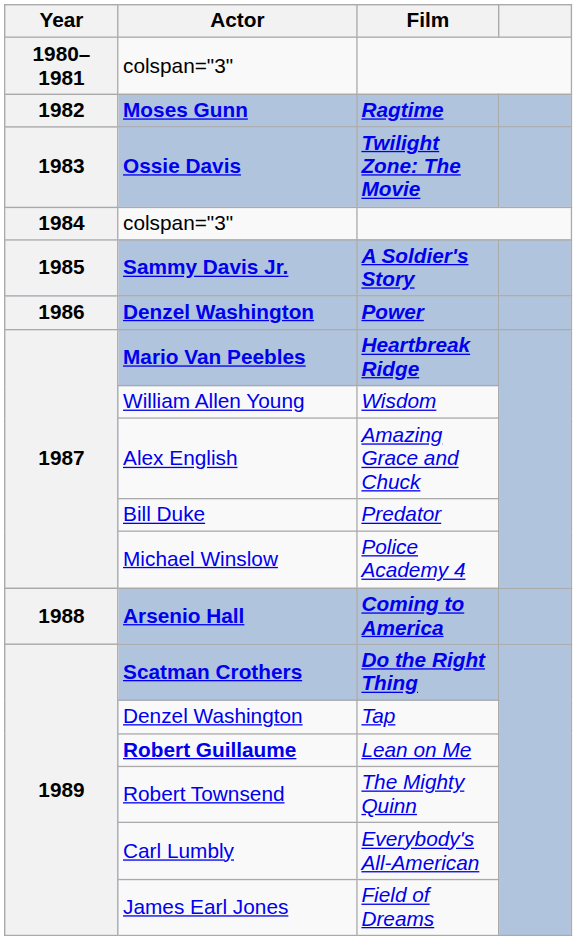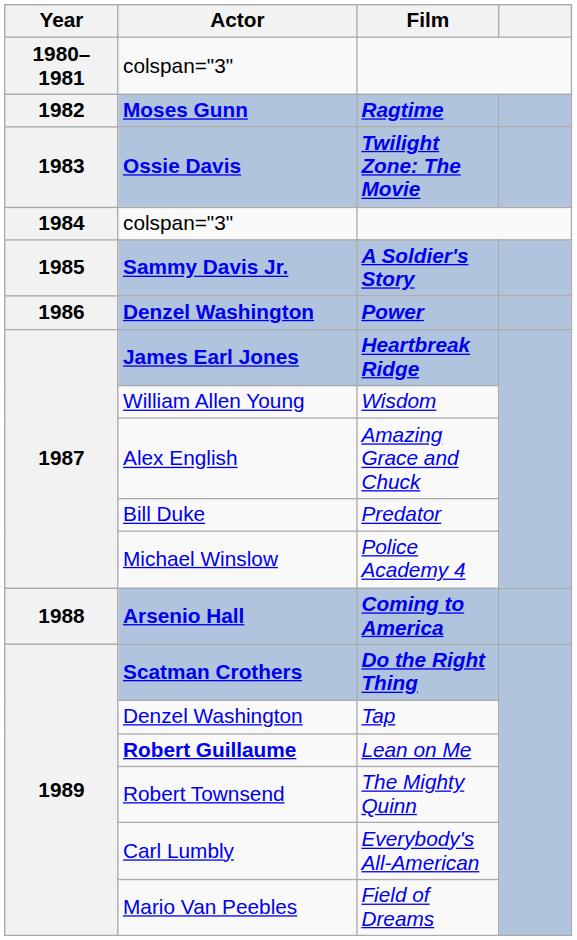(214, 357) Mario Van Peebles -> (211, 357) James Earl Jones
(206, 907) James Earl Jones -> (210, 907) Mario Van Peebles
